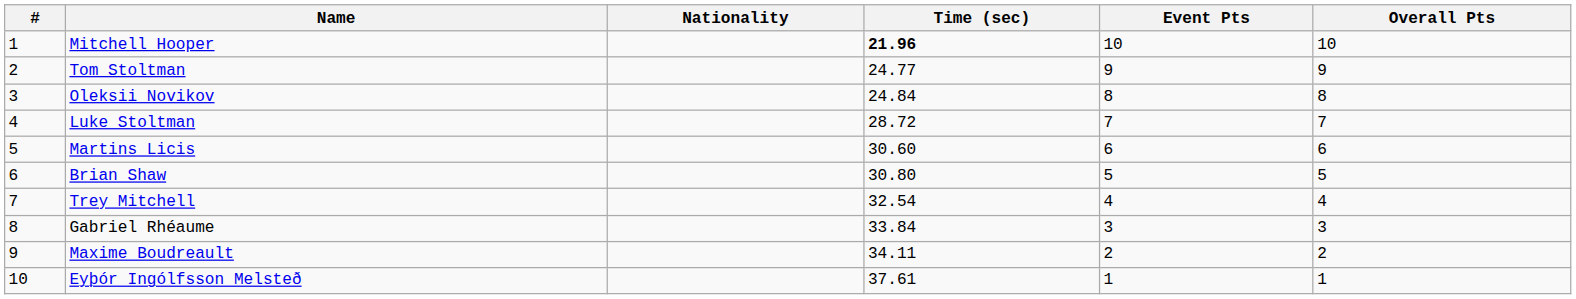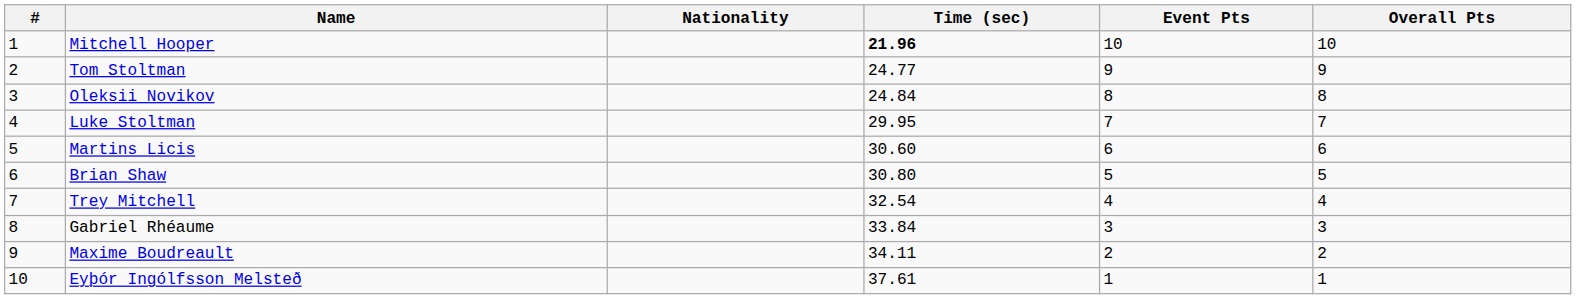(892, 123) 28.72 -> (892, 123) 29.95
